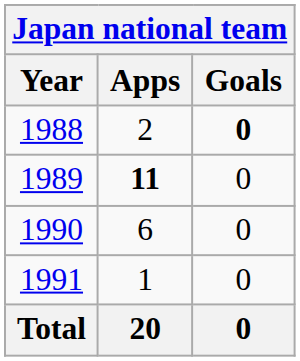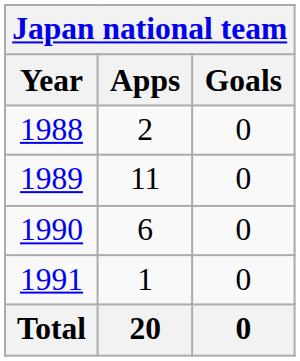(243, 129) bold -> (243, 129) normal
(145, 179) bold -> (145, 179) normal
